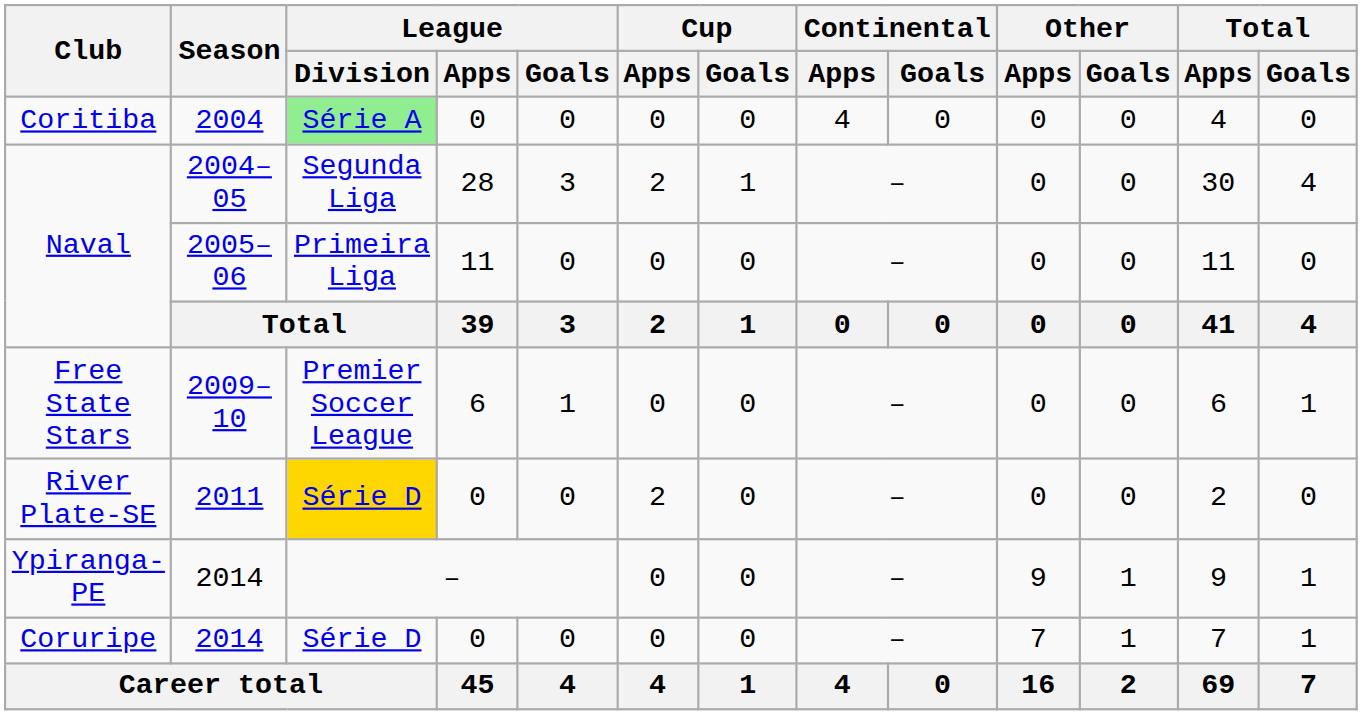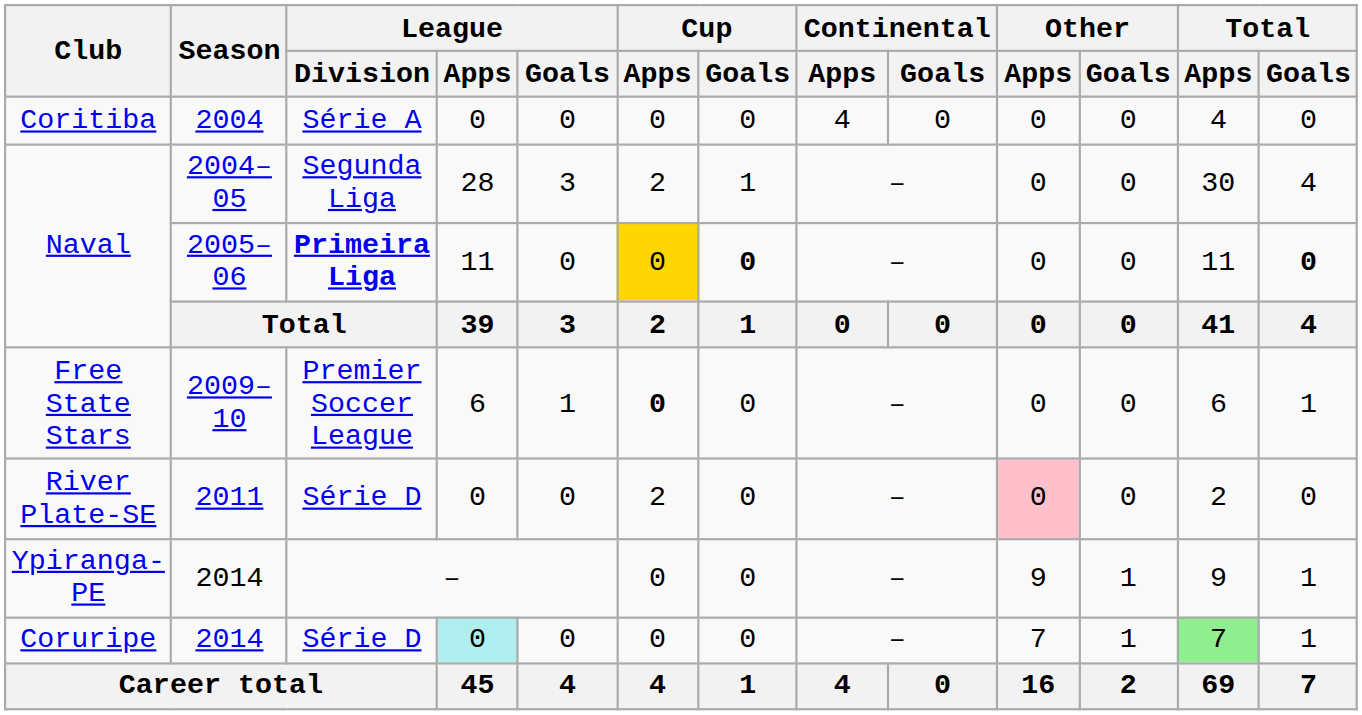(362, 121) lightgreen background -> (362, 121) no background
(362, 262) normal -> (362, 262) bold
(658, 262) no background -> (658, 262) gold background
(748, 262) normal -> (748, 262) bold
(1308, 262) normal -> (1308, 262) bold
(658, 403) normal -> (658, 403) bold
(362, 499) gold background -> (362, 499) no background
(1038, 499) no background -> (1038, 499) pink background
(478, 640) no background -> (478, 640) paleturquoise background
(1218, 640) no background -> (1218, 640) lightgreen background
